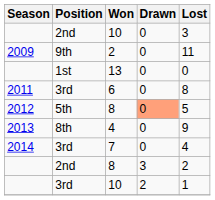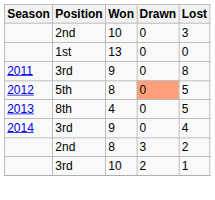- row: (20, 52)
(112, 90) 6 -> (112, 71) 9
(185, 128) 9 -> (185, 109) 5
(112, 147) 7 -> (112, 128) 9
